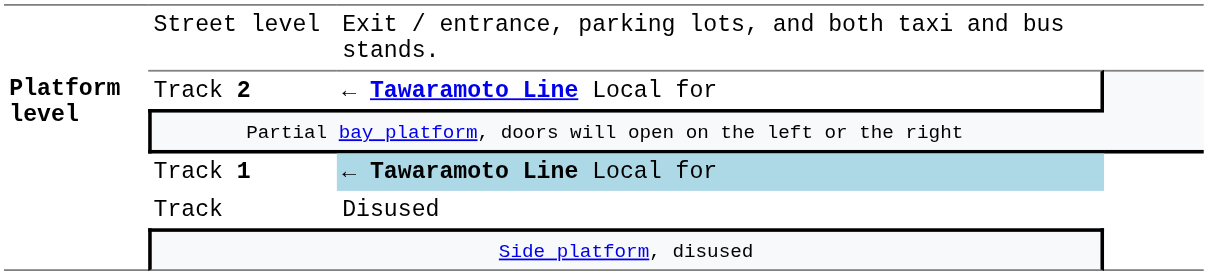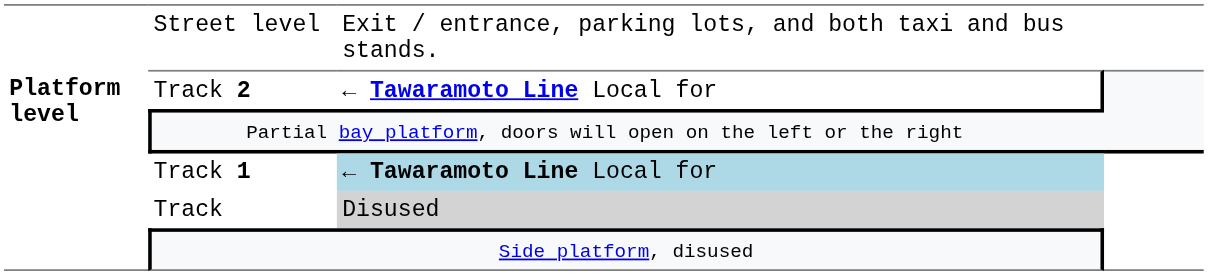(391, 210) no background -> (391, 210) lightgrey background
